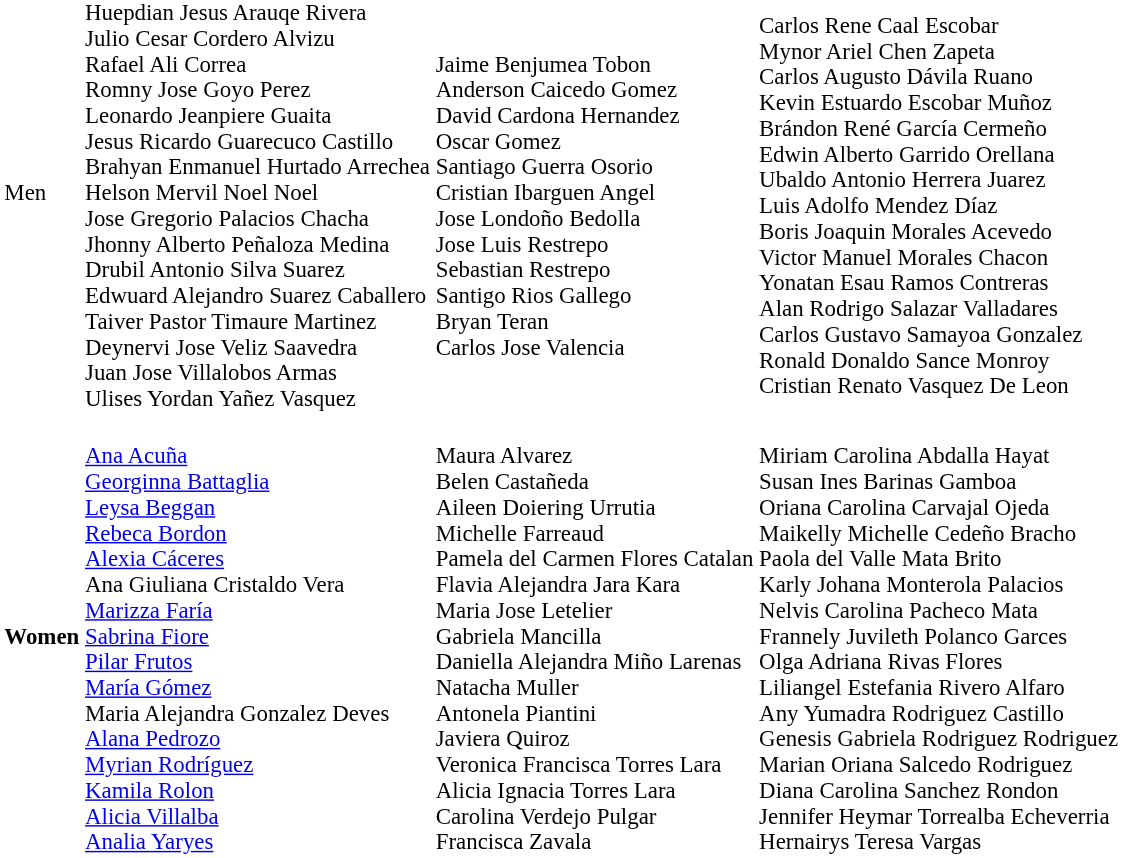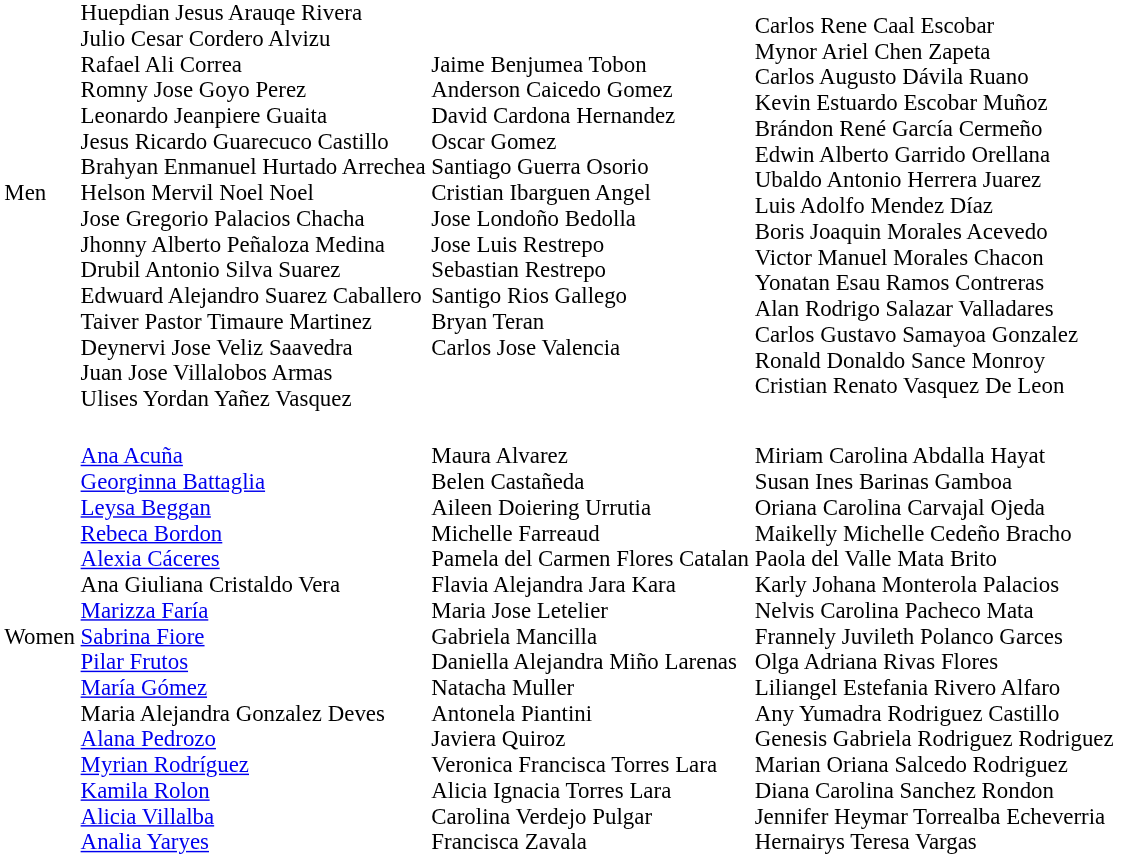(42, 636) bold -> (40, 636) normal
